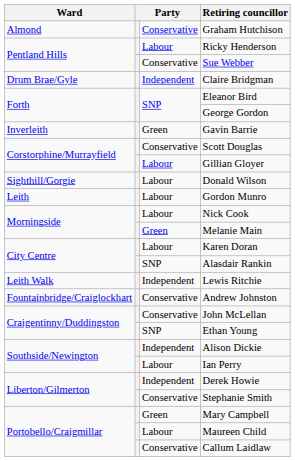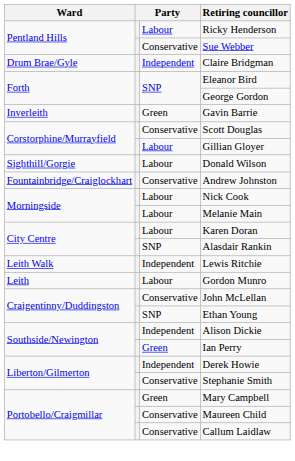- row: (243, 29)
rows swapped: (240, 297) <-> (234, 197)
(155, 230) Green -> (157, 213) Labour
(157, 364) Labour -> (155, 347) Green
(157, 431) Labour -> (170, 414) Conservative
